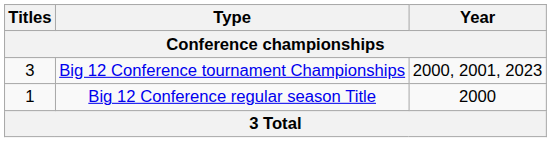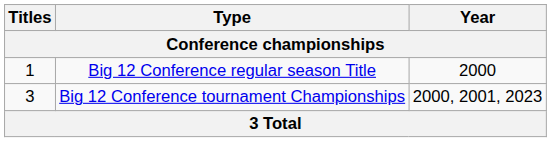rows swapped: (232, 70) <-> (232, 96)
